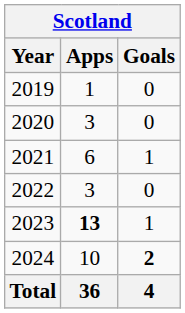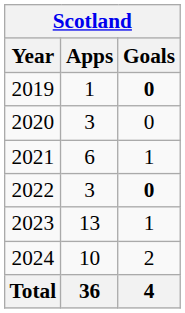(149, 88) normal -> (149, 88) bold
(149, 190) normal -> (149, 190) bold
(90, 223) bold -> (90, 223) normal
(149, 257) bold -> (149, 257) normal
